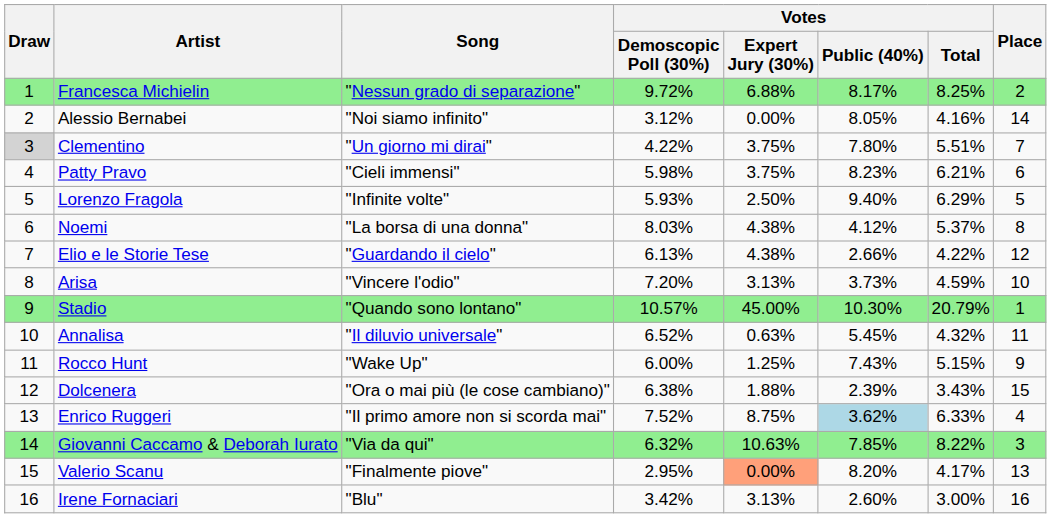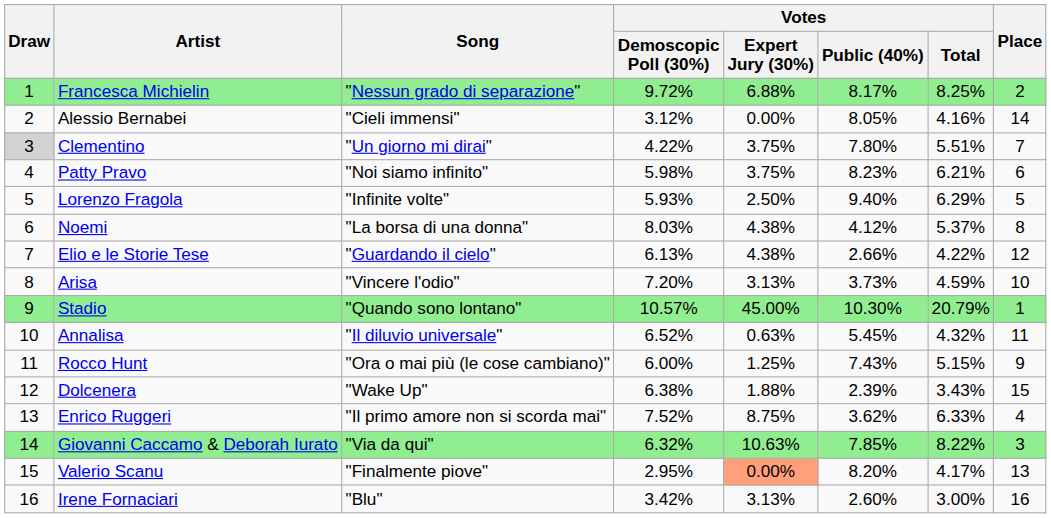(417, 118) "Noi siamo infinito" -> (403, 118) "Cieli immensi"
(403, 173) "Cieli immensi" -> (417, 173) "Noi siamo infinito"
(387, 363) "Wake Up" -> (478, 363) "Ora o mai più (le cose cambiano)"
(478, 390) "Ora o mai più (le cose cambiano)" -> (387, 390) "Wake Up"
(873, 417) lightblue background -> (873, 417) no background
